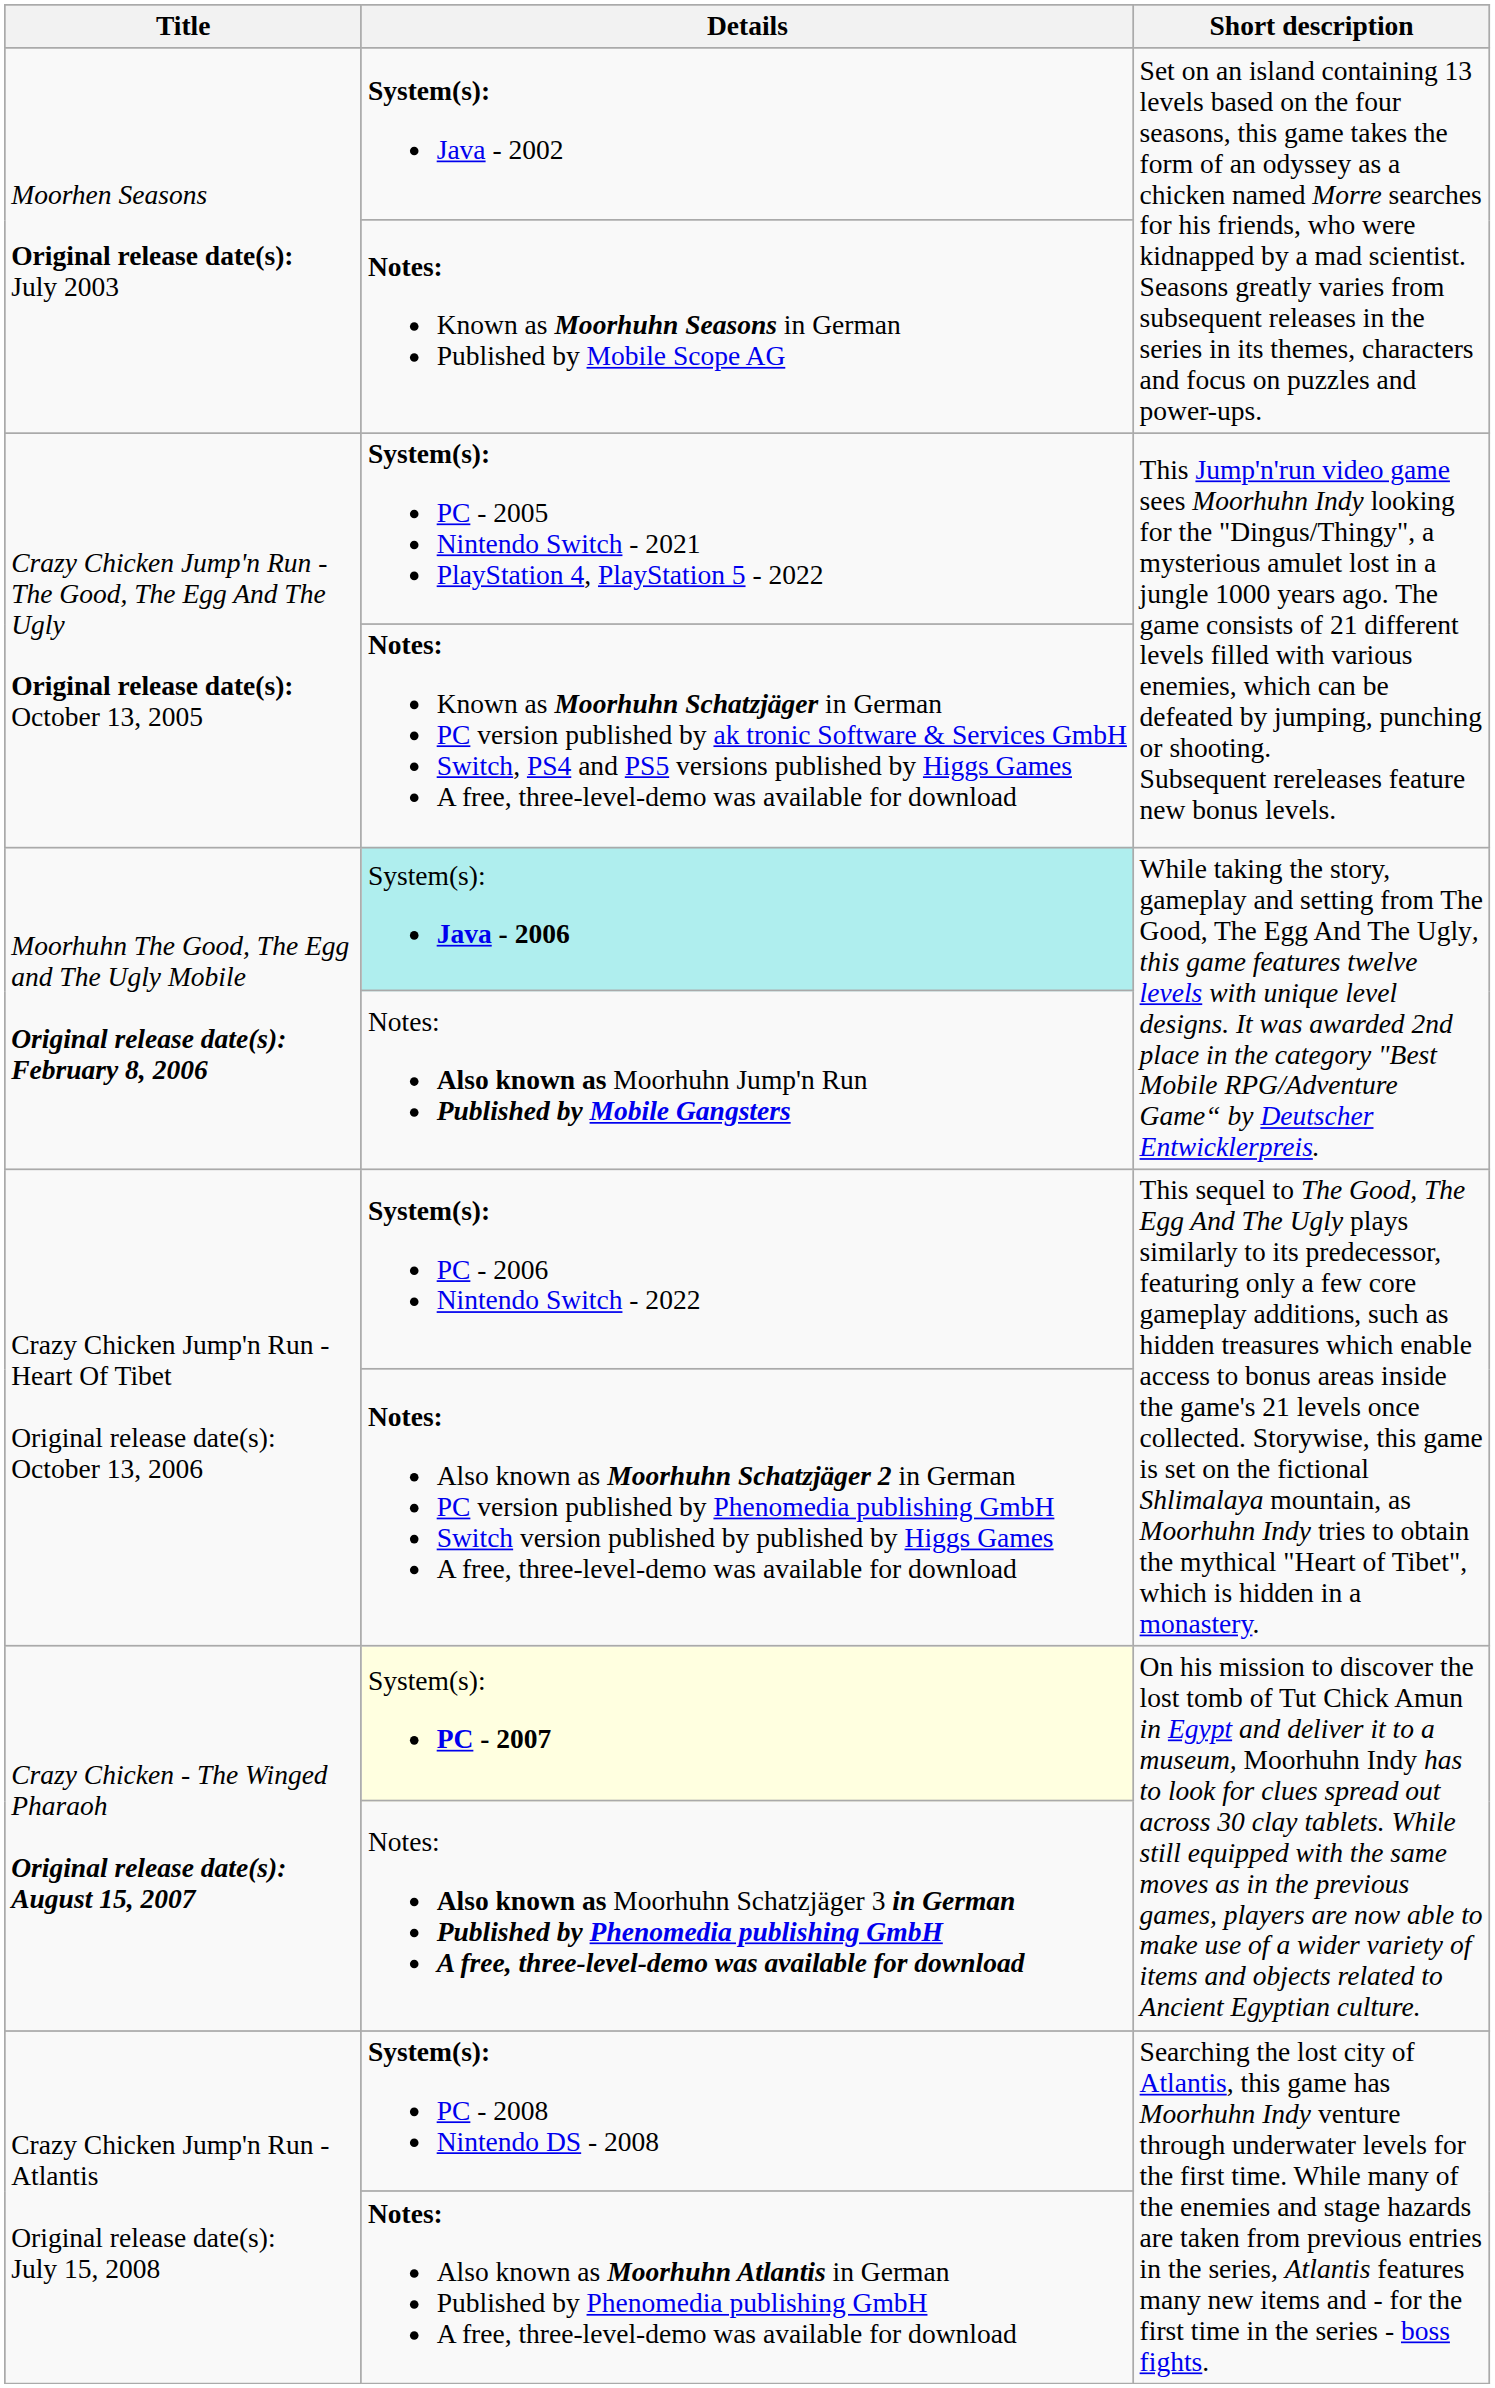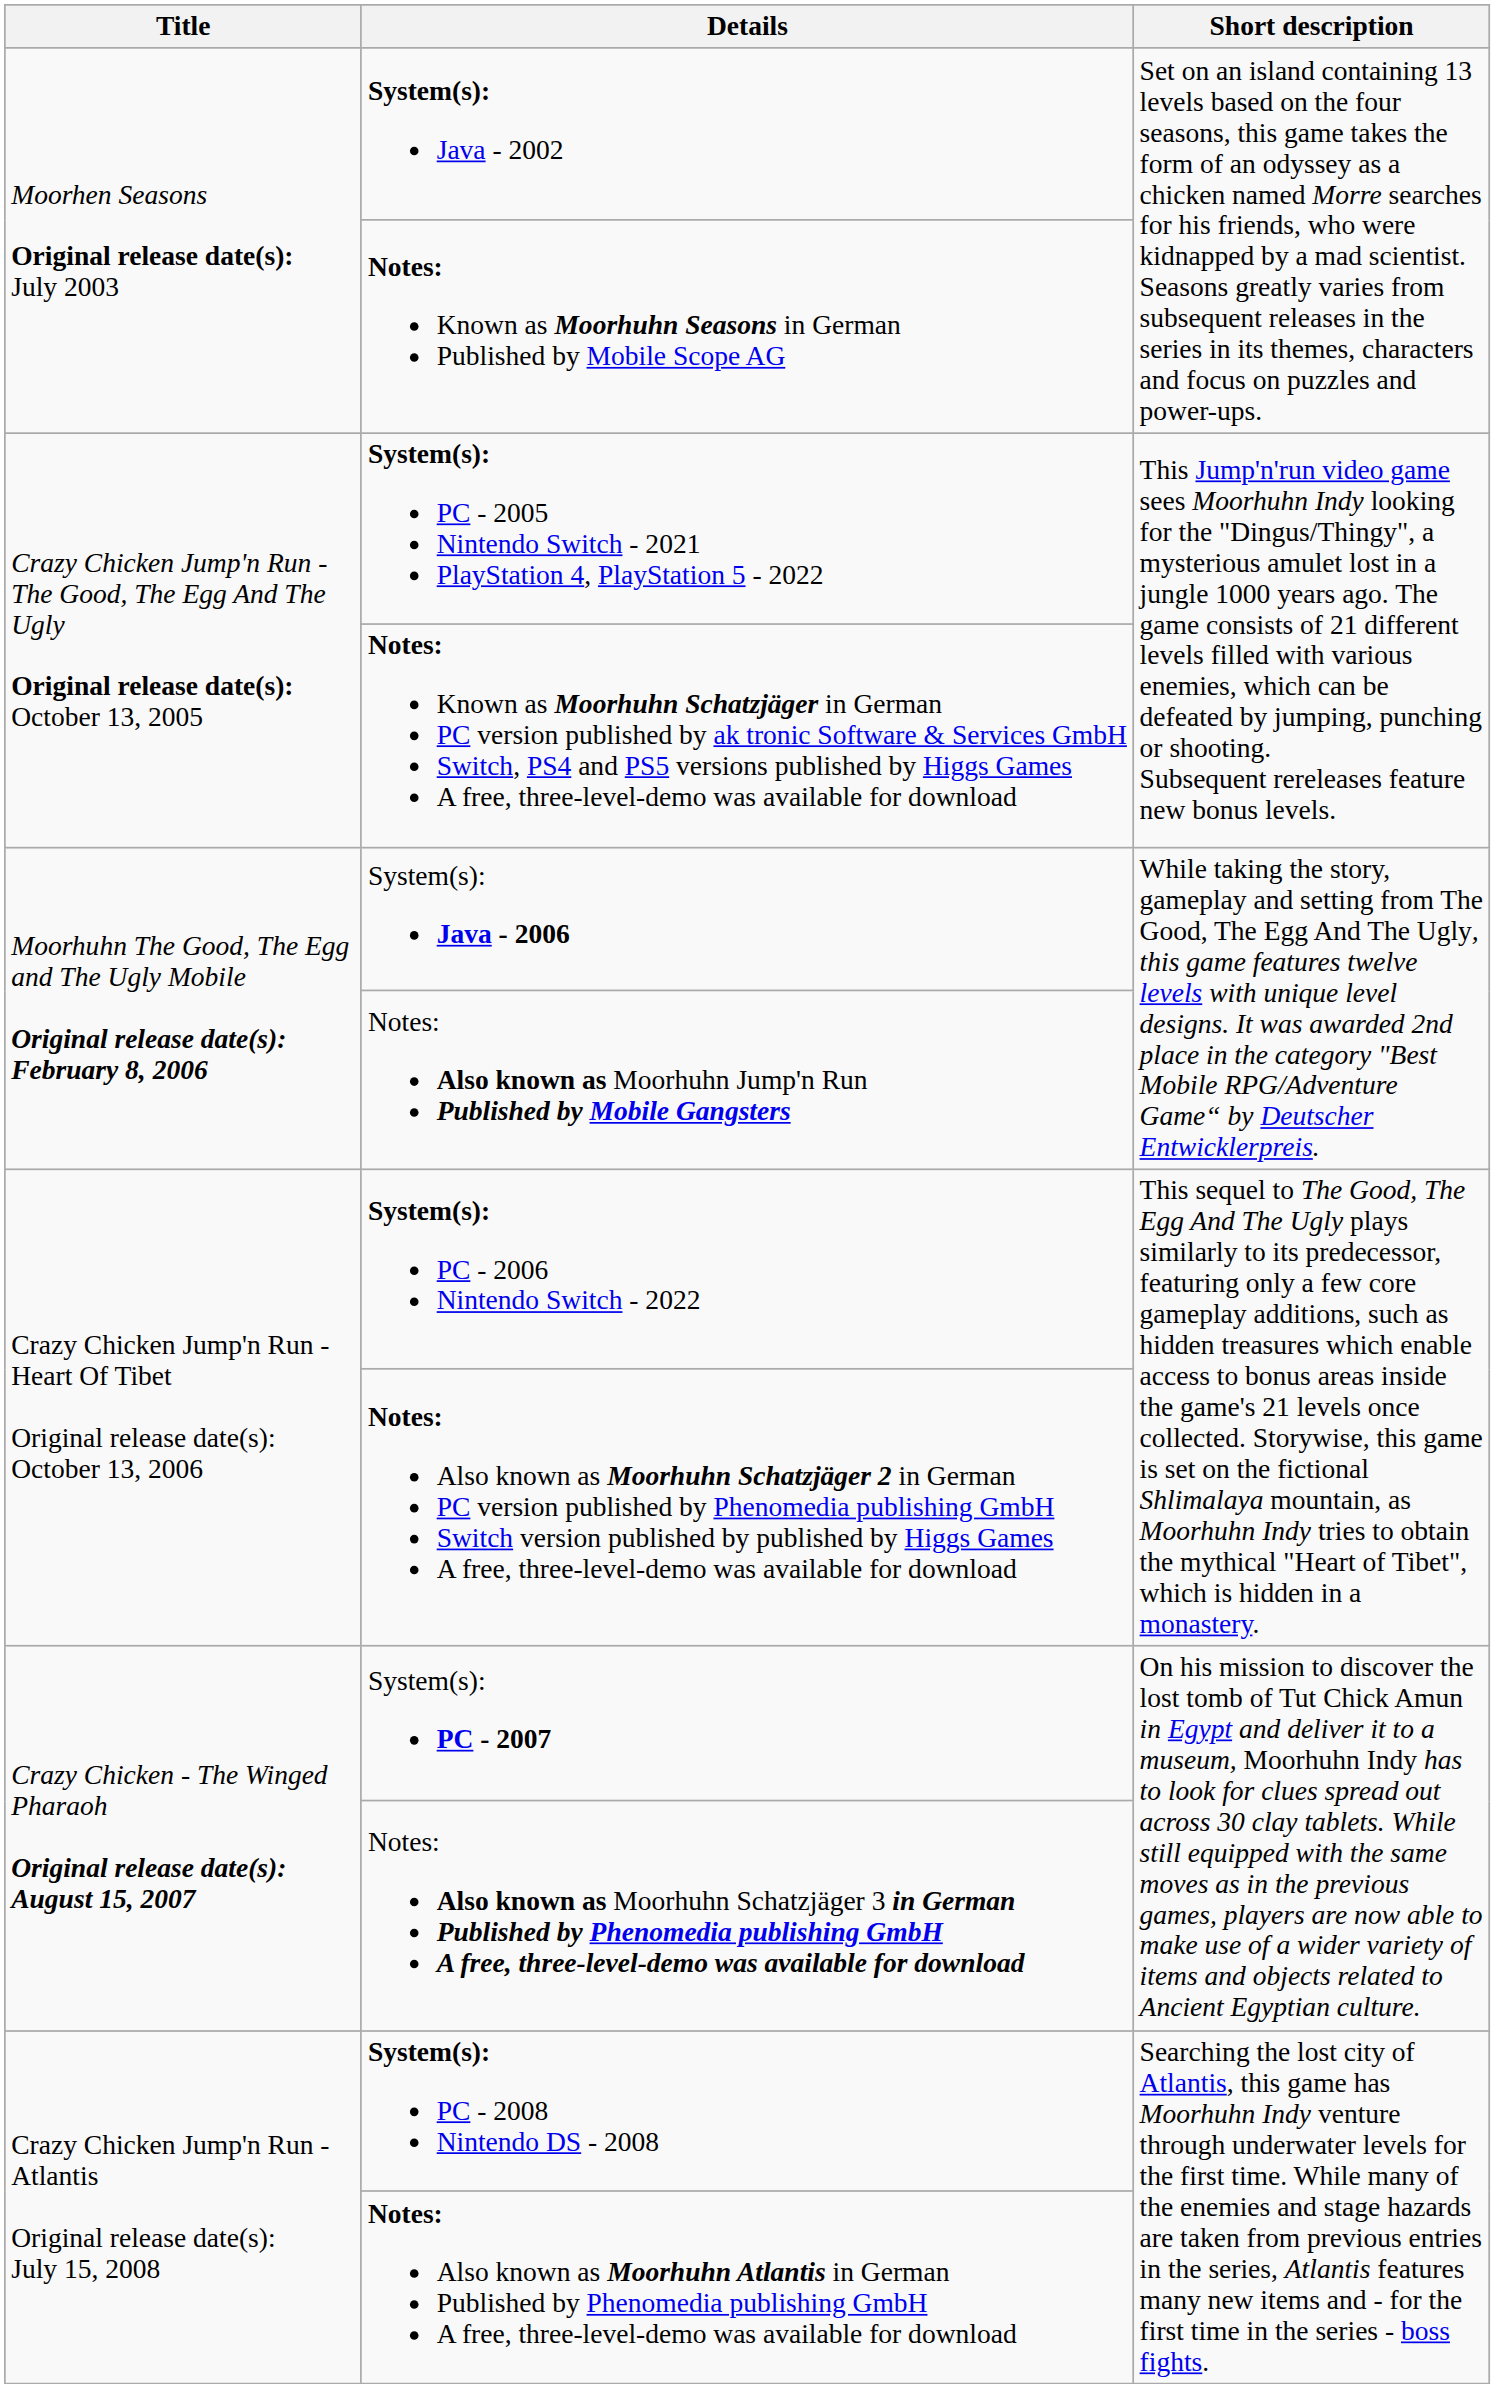(747, 905) paleturquoise background -> (747, 905) no background
(747, 1710) lightyellow background -> (747, 1710) no background
